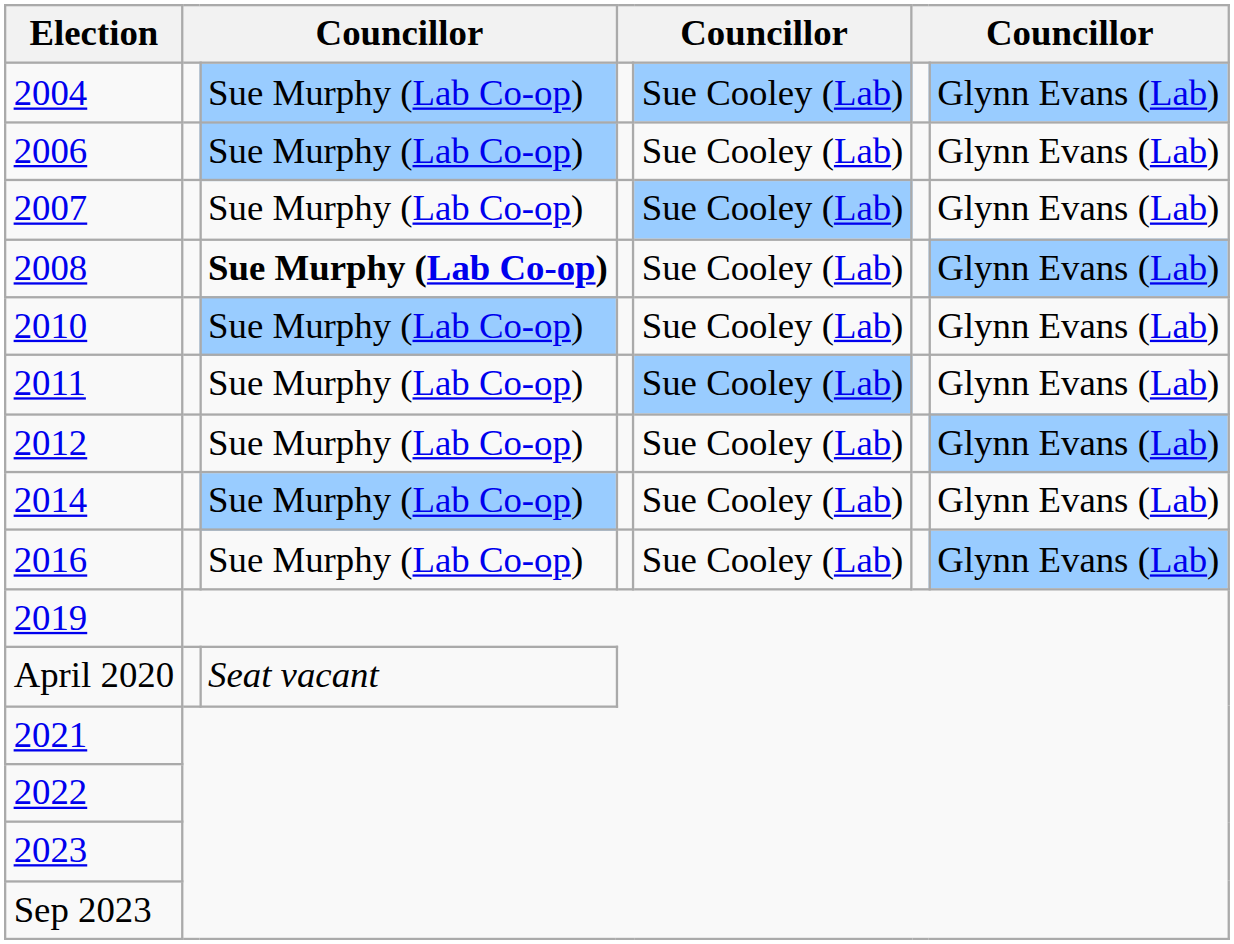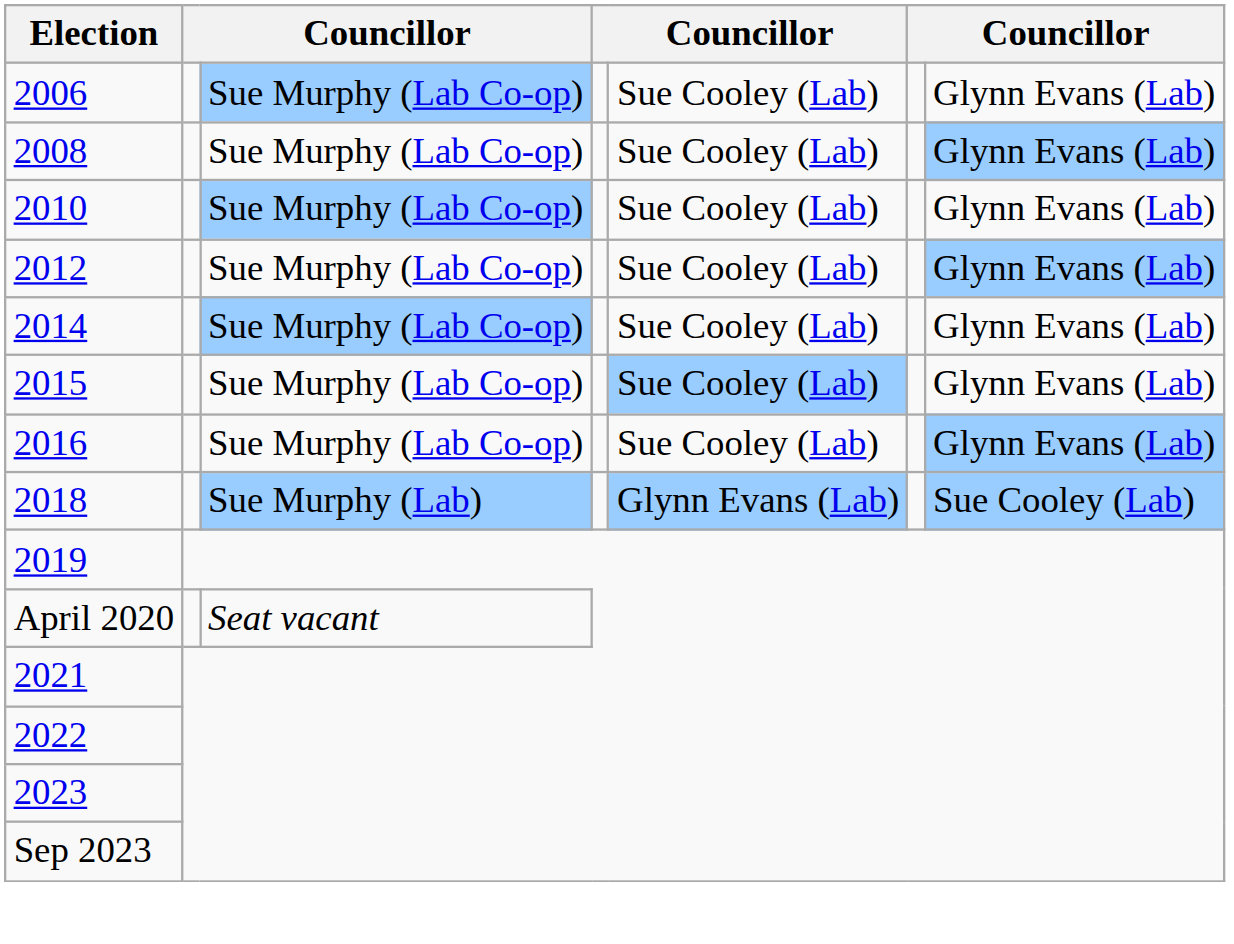- row: (50, 92)
- row: (50, 208)
(408, 267) bold -> (396, 150) normal
- row: (50, 383)
+ row: (50, 383)
+ row: (50, 500)
